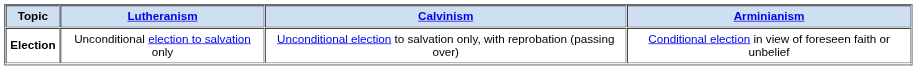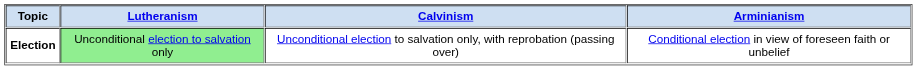(162, 45) no background -> (162, 45) lightgreen background
